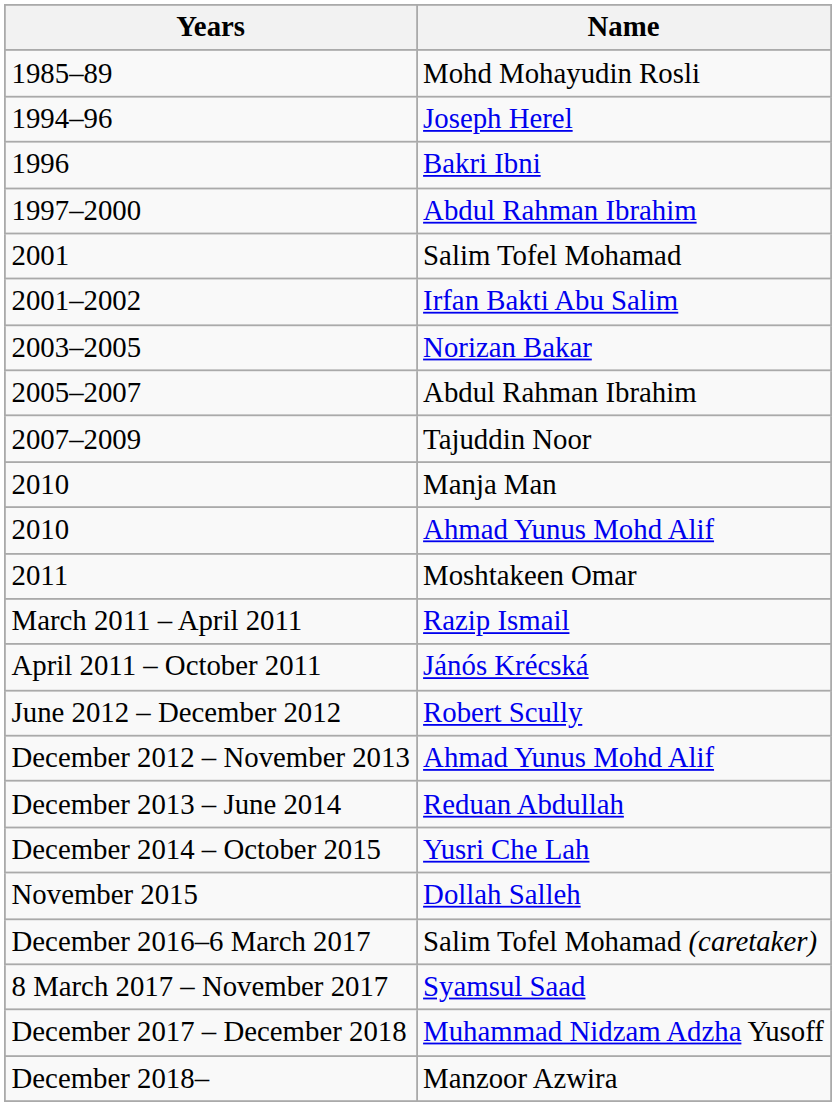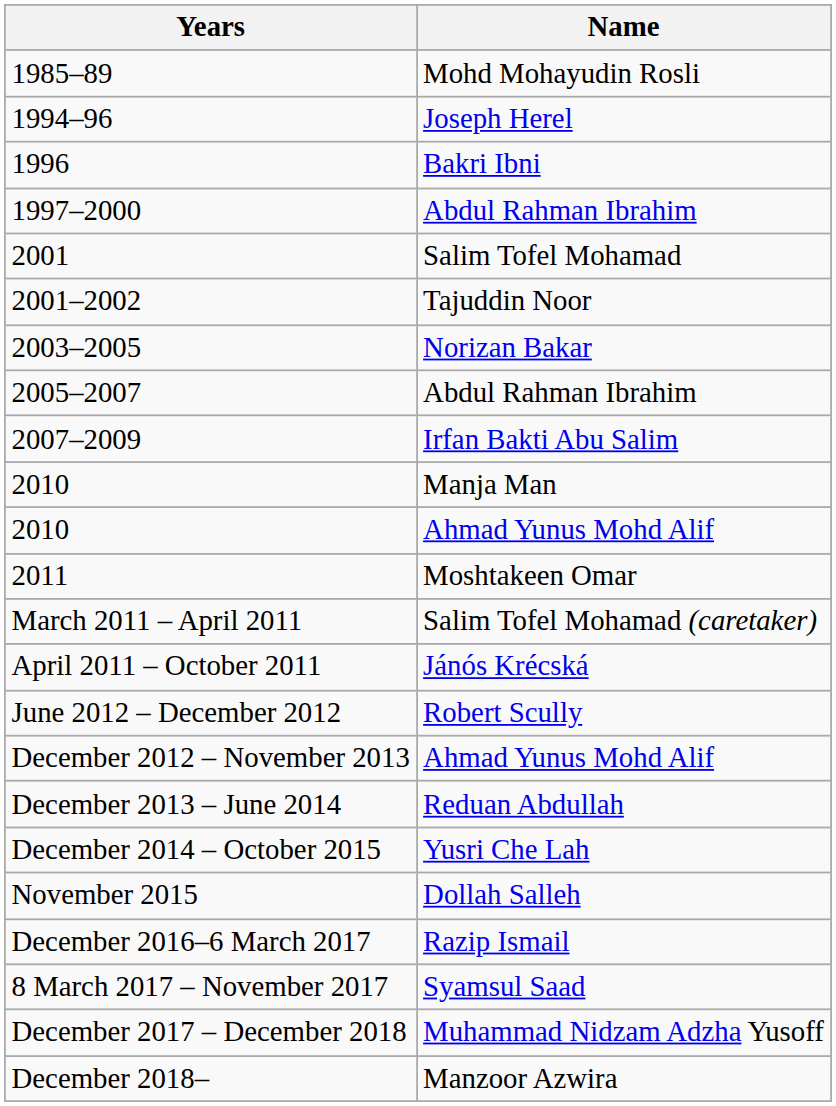(551, 301) Irfan Bakti Abu Salim -> (507, 301) Tajuddin Noor
(507, 438) Tajuddin Noor -> (551, 438) Irfan Bakti Abu Salim
(496, 621) Razip Ismail -> (620, 621) Salim Tofel Mohamad (caretaker)
(620, 940) Salim Tofel Mohamad (caretaker) -> (496, 940) Razip Ismail
